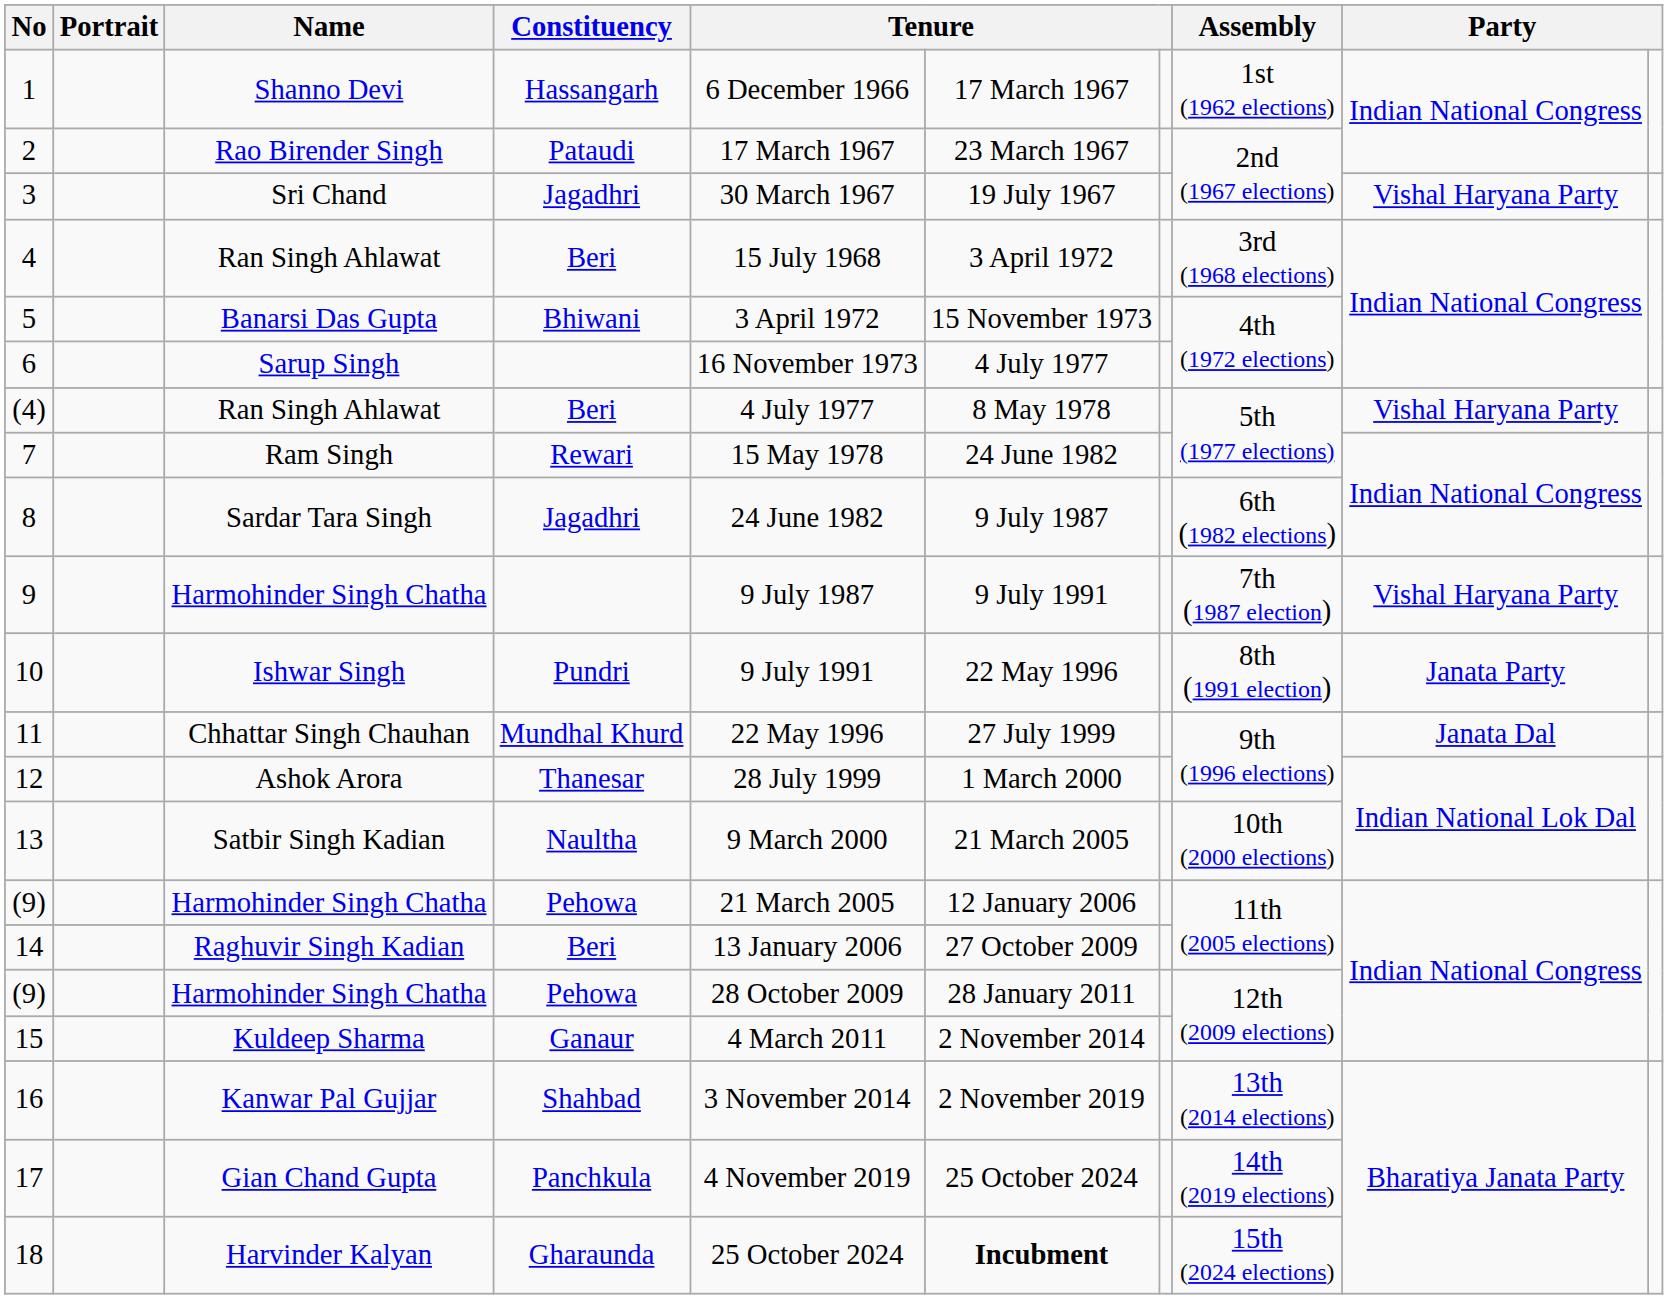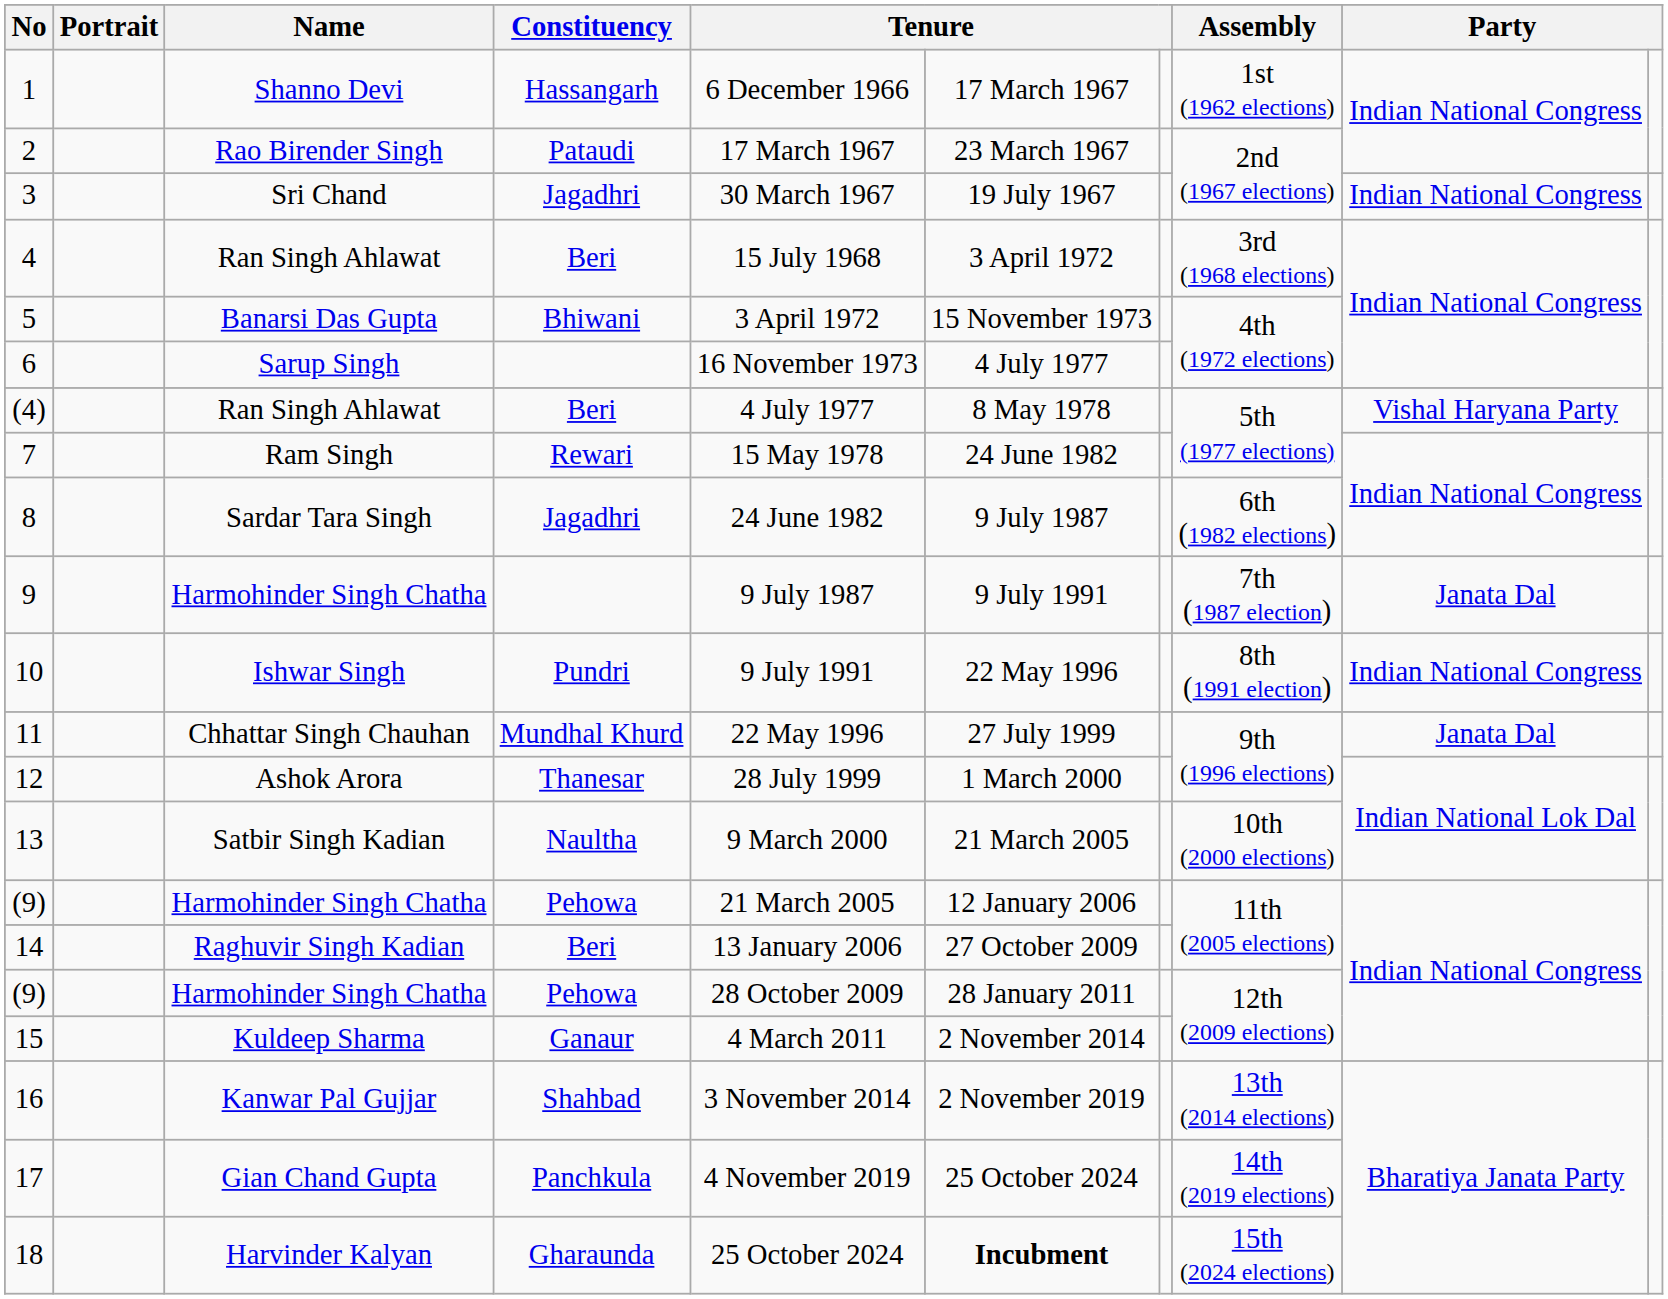(1496, 195) Vishal Haryana Party -> (1496, 195) Indian National Congress
(1496, 594) Vishal Haryana Party -> (1496, 594) Janata Dal
(1496, 671) Janata Party -> (1496, 671) Indian National Congress
